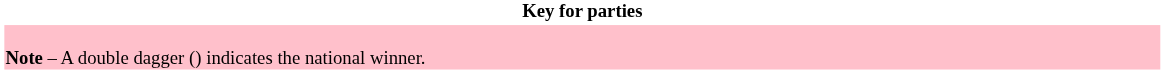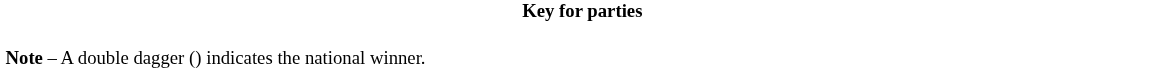(216, 57) pink background -> (216, 57) no background
